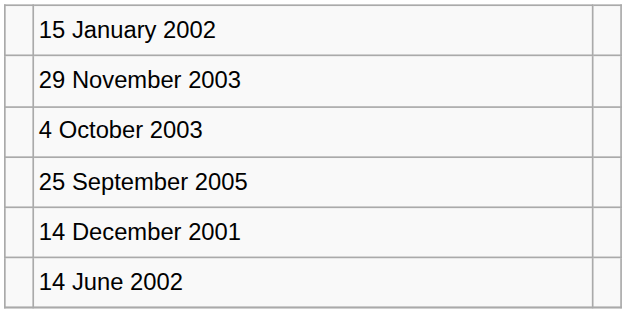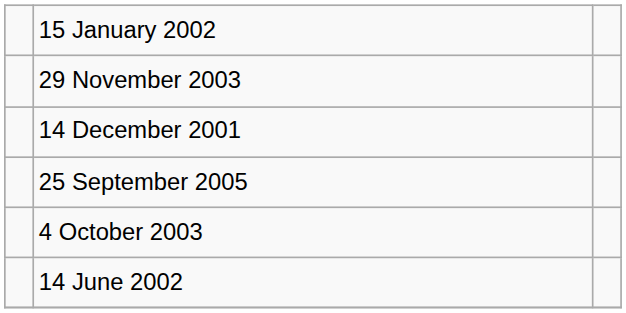rows swapped: (121, 130) <-> (140, 231)
